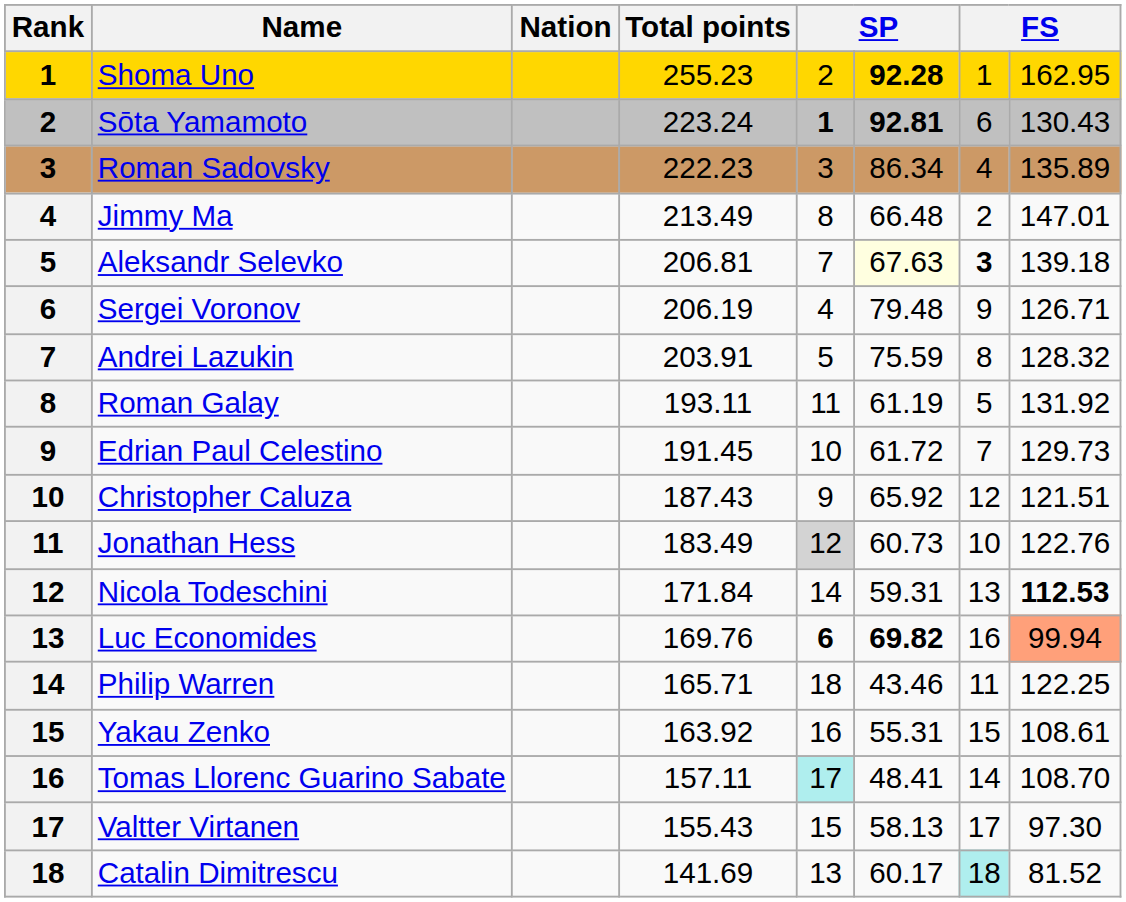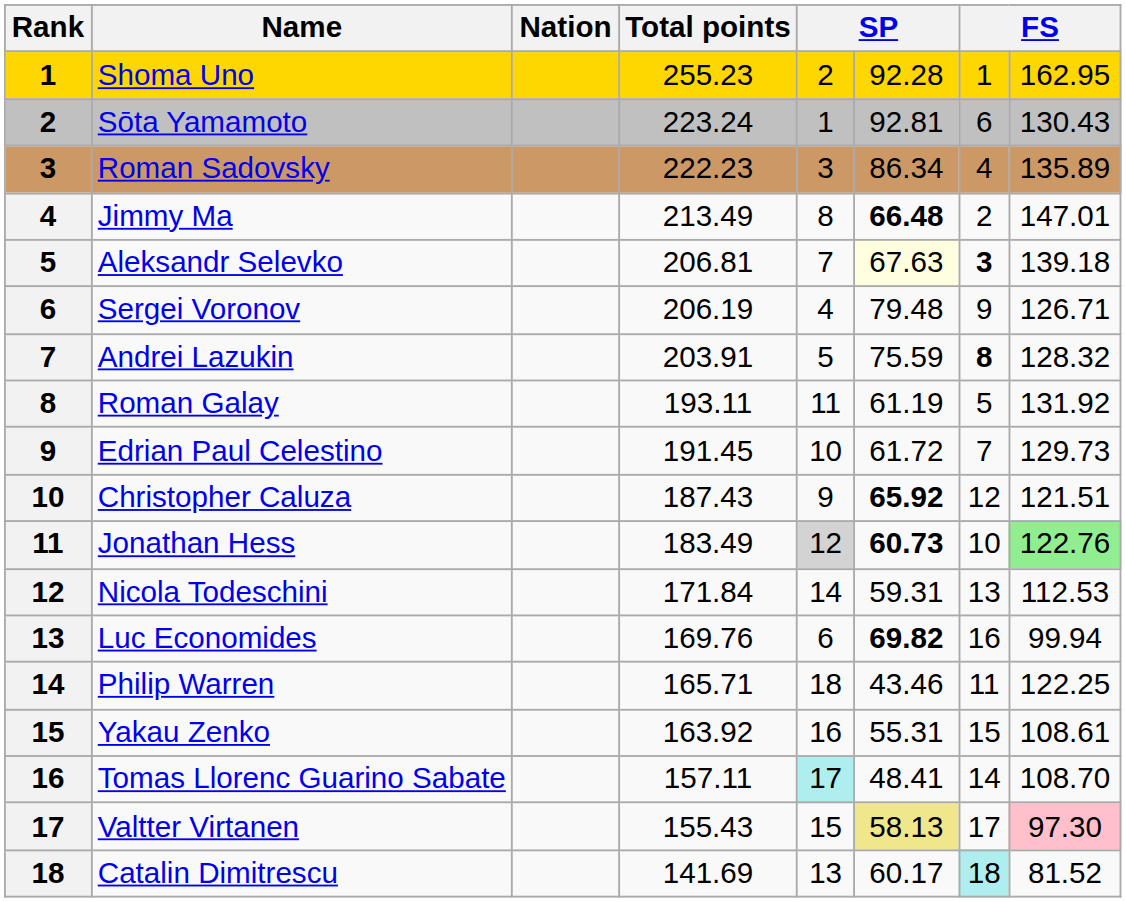(906, 74) bold -> (906, 74) normal
(826, 121) bold -> (826, 121) normal
(906, 121) bold -> (906, 121) normal
(906, 215) normal -> (906, 215) bold
(984, 356) normal -> (984, 356) bold
(906, 497) normal -> (906, 497) bold
(906, 544) normal -> (906, 544) bold
(1065, 544) no background -> (1065, 544) lightgreen background
(1065, 591) bold -> (1065, 591) normal
(826, 638) bold -> (826, 638) normal
(1065, 638) lightsalmon background -> (1065, 638) no background
(906, 826) no background -> (906, 826) khaki background
(1065, 826) no background -> (1065, 826) pink background
